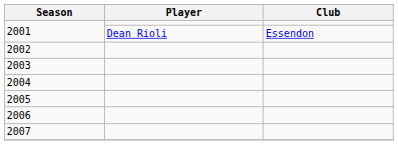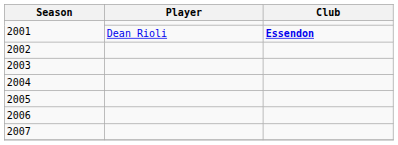(290, 34) normal -> (290, 34) bold
